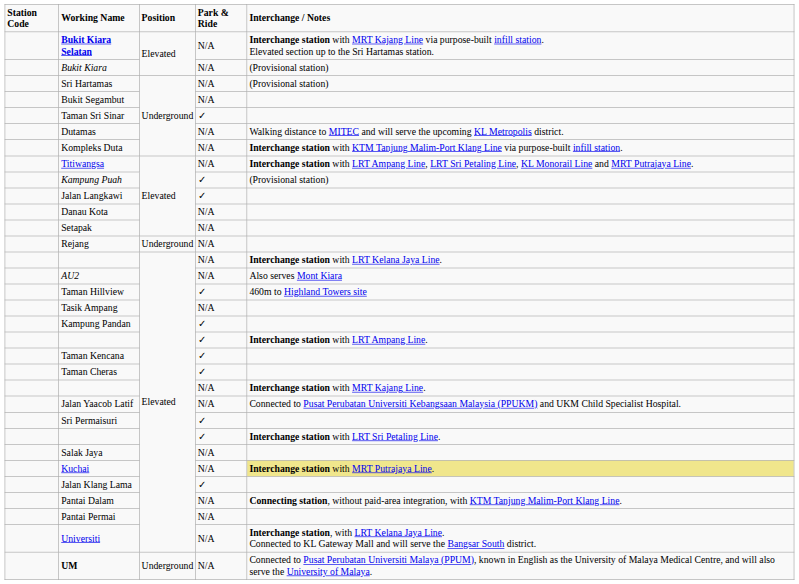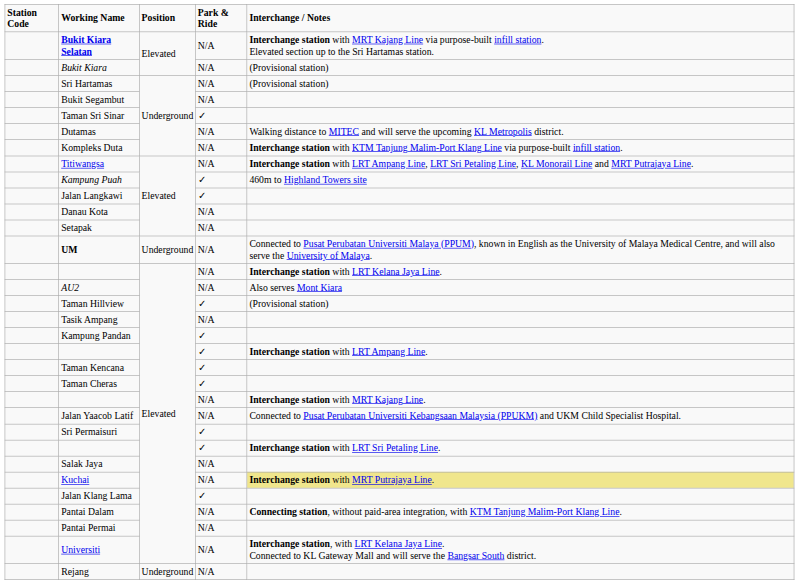(289, 180) (Provisional station) -> (308, 180) 460m to Highland Towers site
rows swapped: (75, 244) <-> (69, 566)
(308, 292) 460m to Highland Towers site -> (289, 303) (Provisional station)
